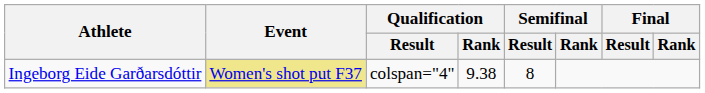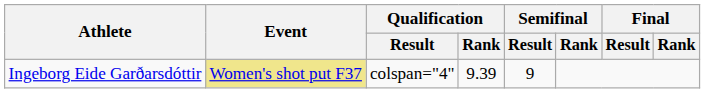(481, 74) 9.38 -> (481, 74) 9.39
(530, 74) 8 -> (530, 74) 9
